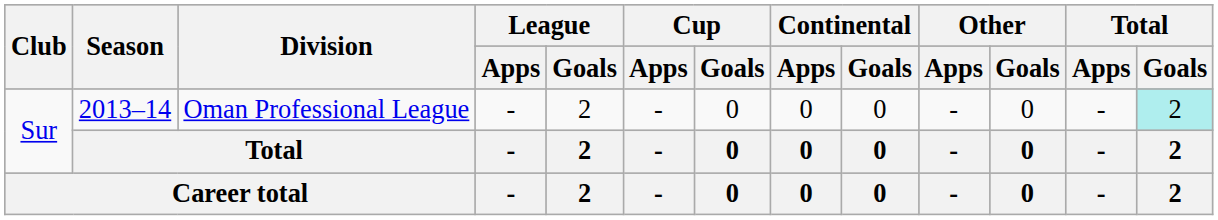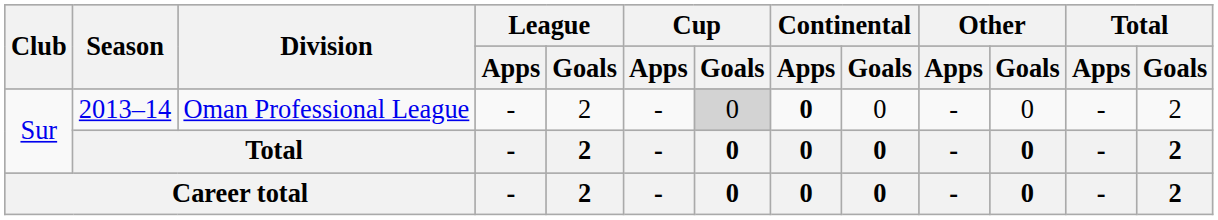(732, 109) no background -> (732, 109) lightgrey background
(806, 109) normal -> (806, 109) bold
(1175, 109) paleturquoise background -> (1175, 109) no background
